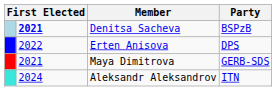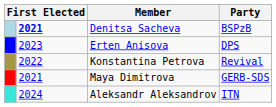(31, 45) 2022 -> (31, 45) 2023
+ row: (147, 61)
